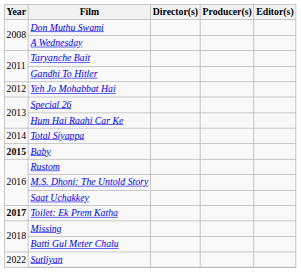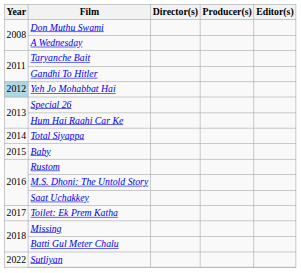(16, 89) no background -> (16, 89) lightblue background
(16, 151) bold -> (16, 151) normal
(16, 213) bold -> (16, 213) normal
